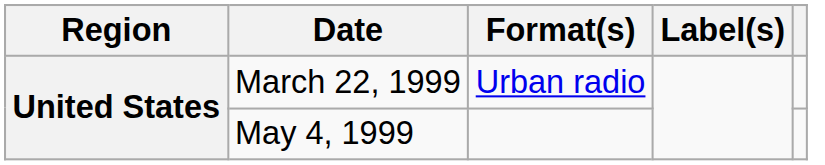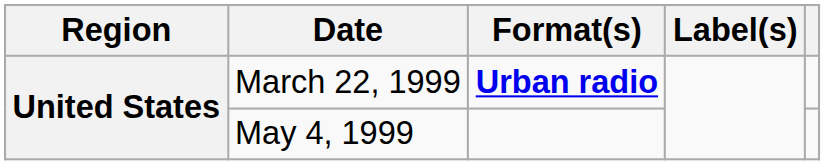(561, 81) normal -> (567, 81) bold
